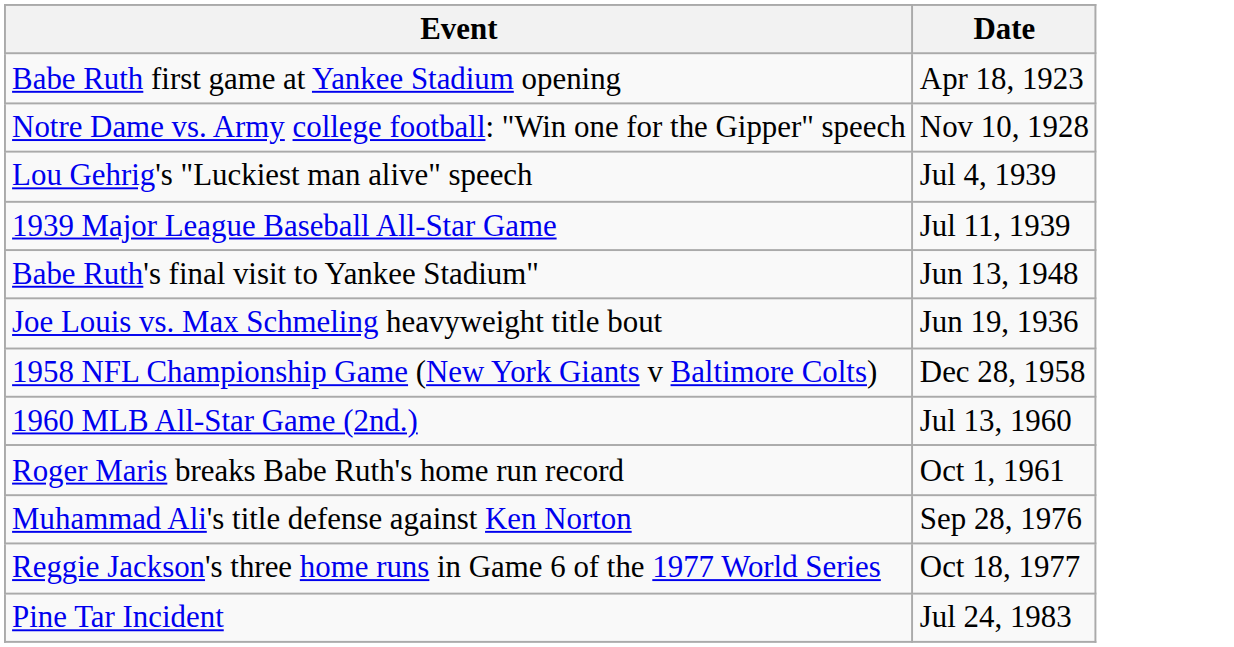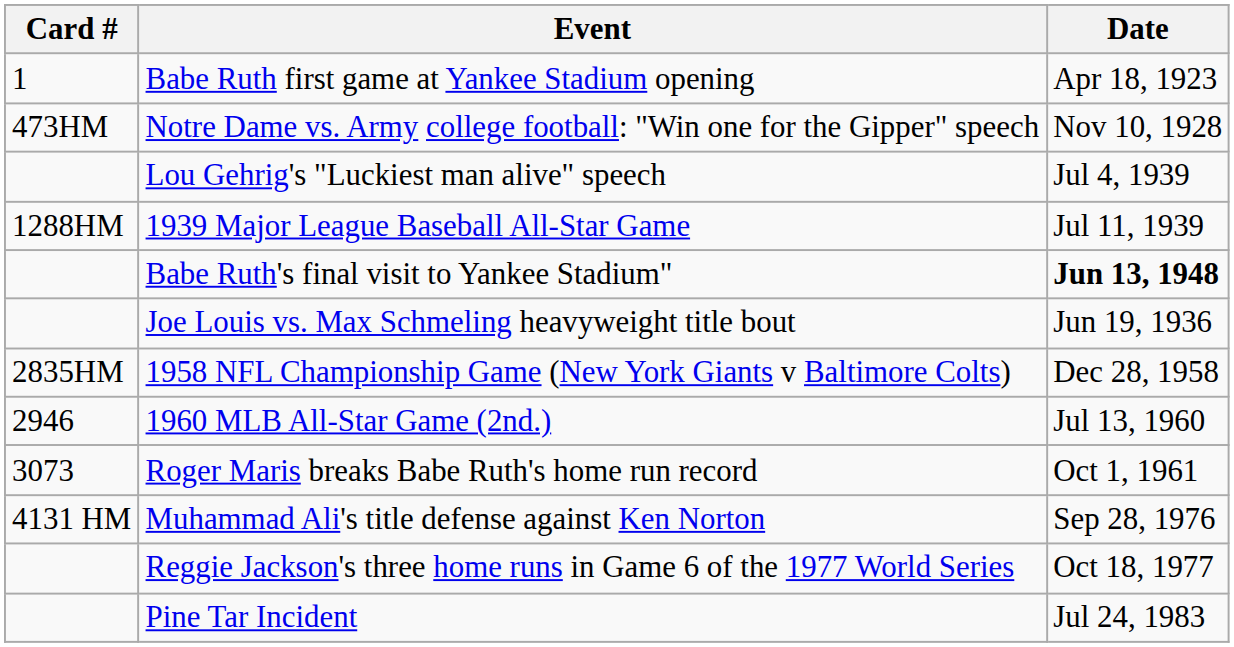+ column: (72, 28)
(999, 273) normal -> (1136, 273) bold
